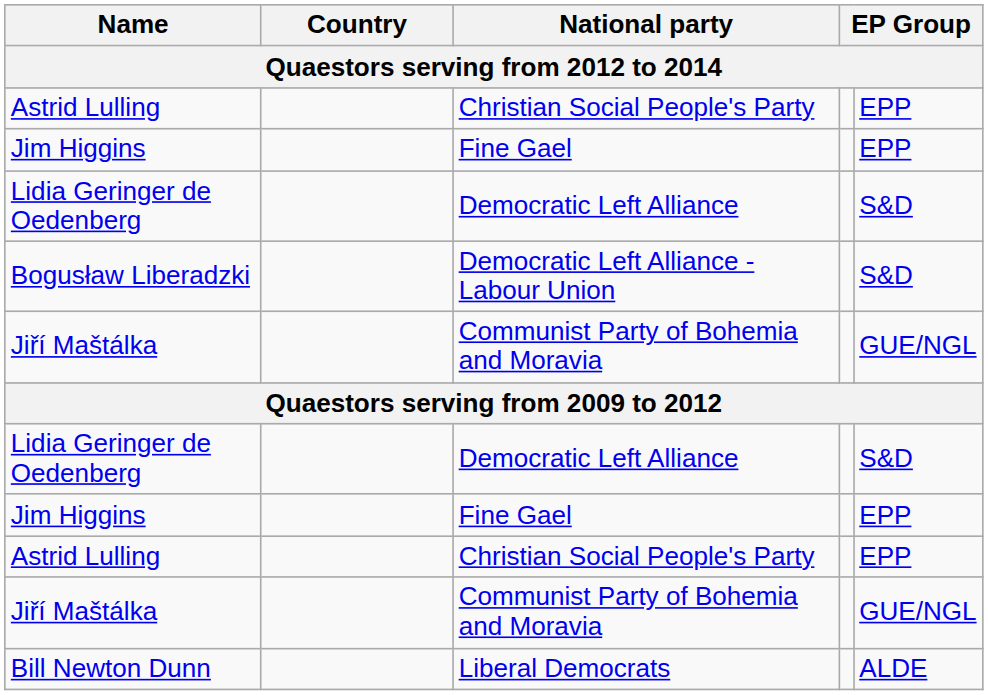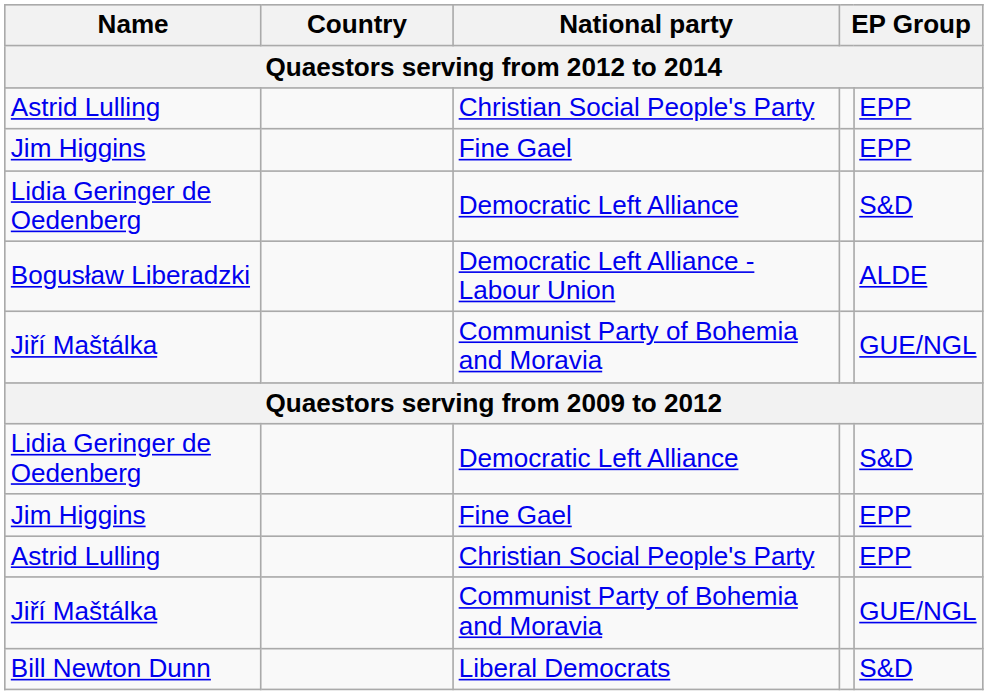(886, 275) S&D -> (893, 275) ALDE
(893, 668) ALDE -> (886, 668) S&D
